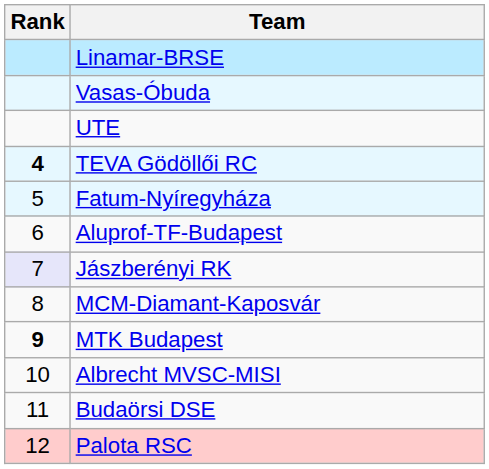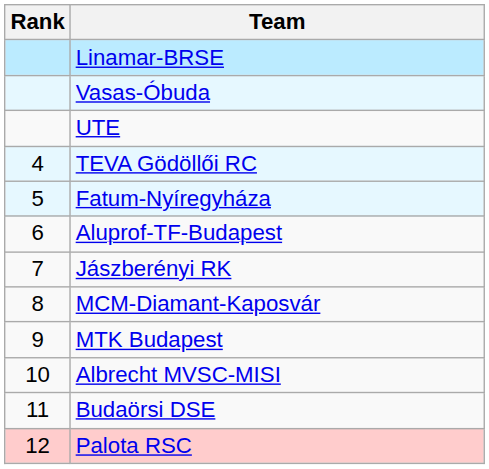(38, 163) bold -> (38, 163) normal
(38, 269) lavender background -> (38, 269) no background
(38, 339) bold -> (38, 339) normal
